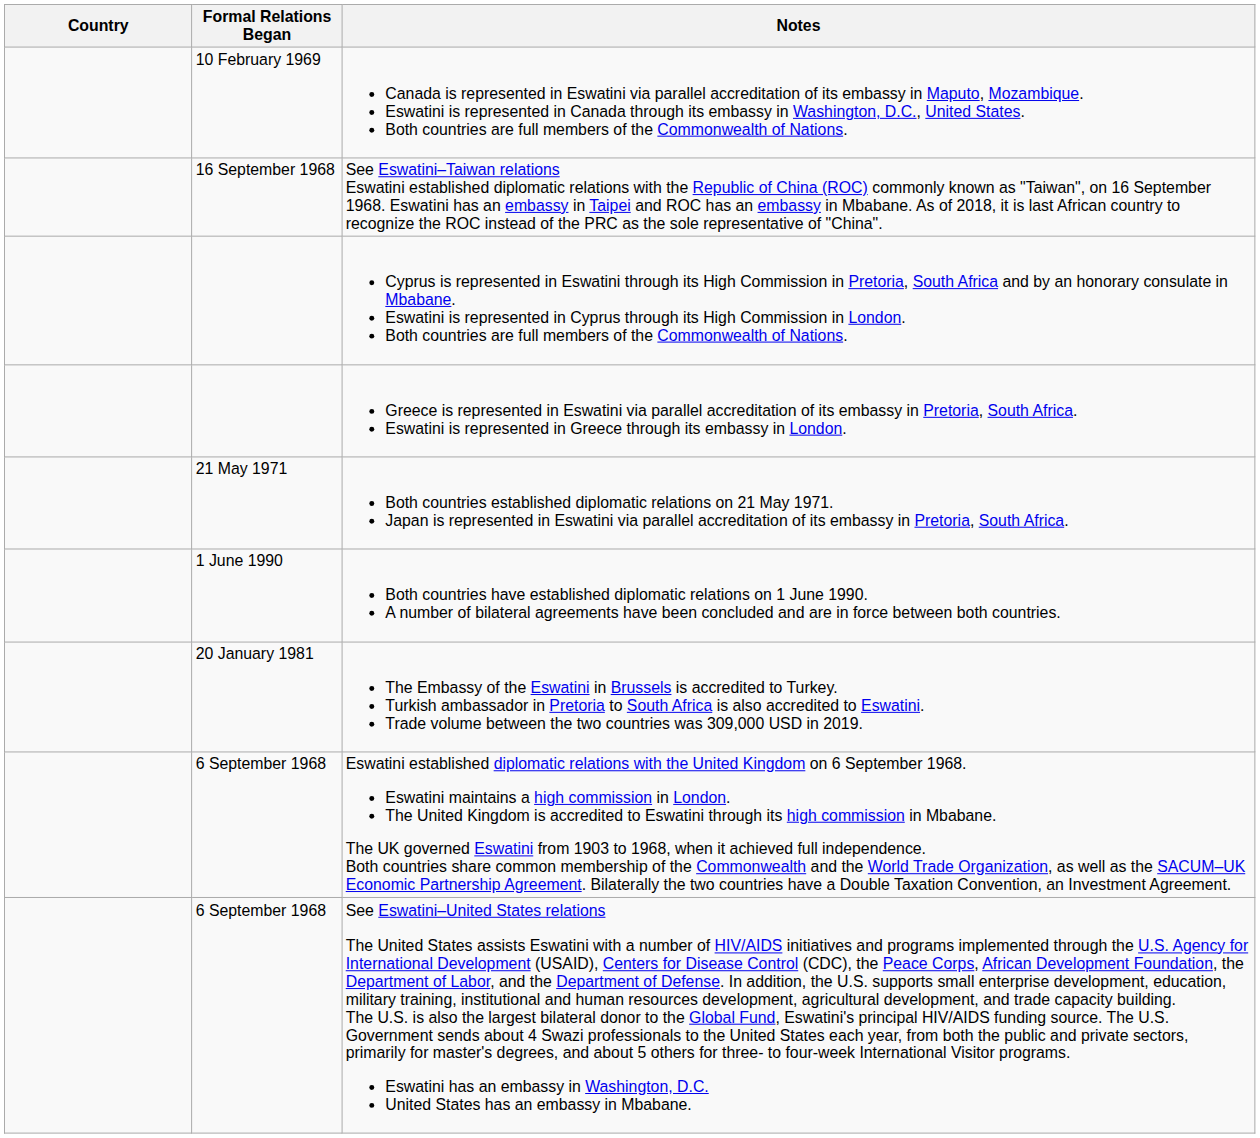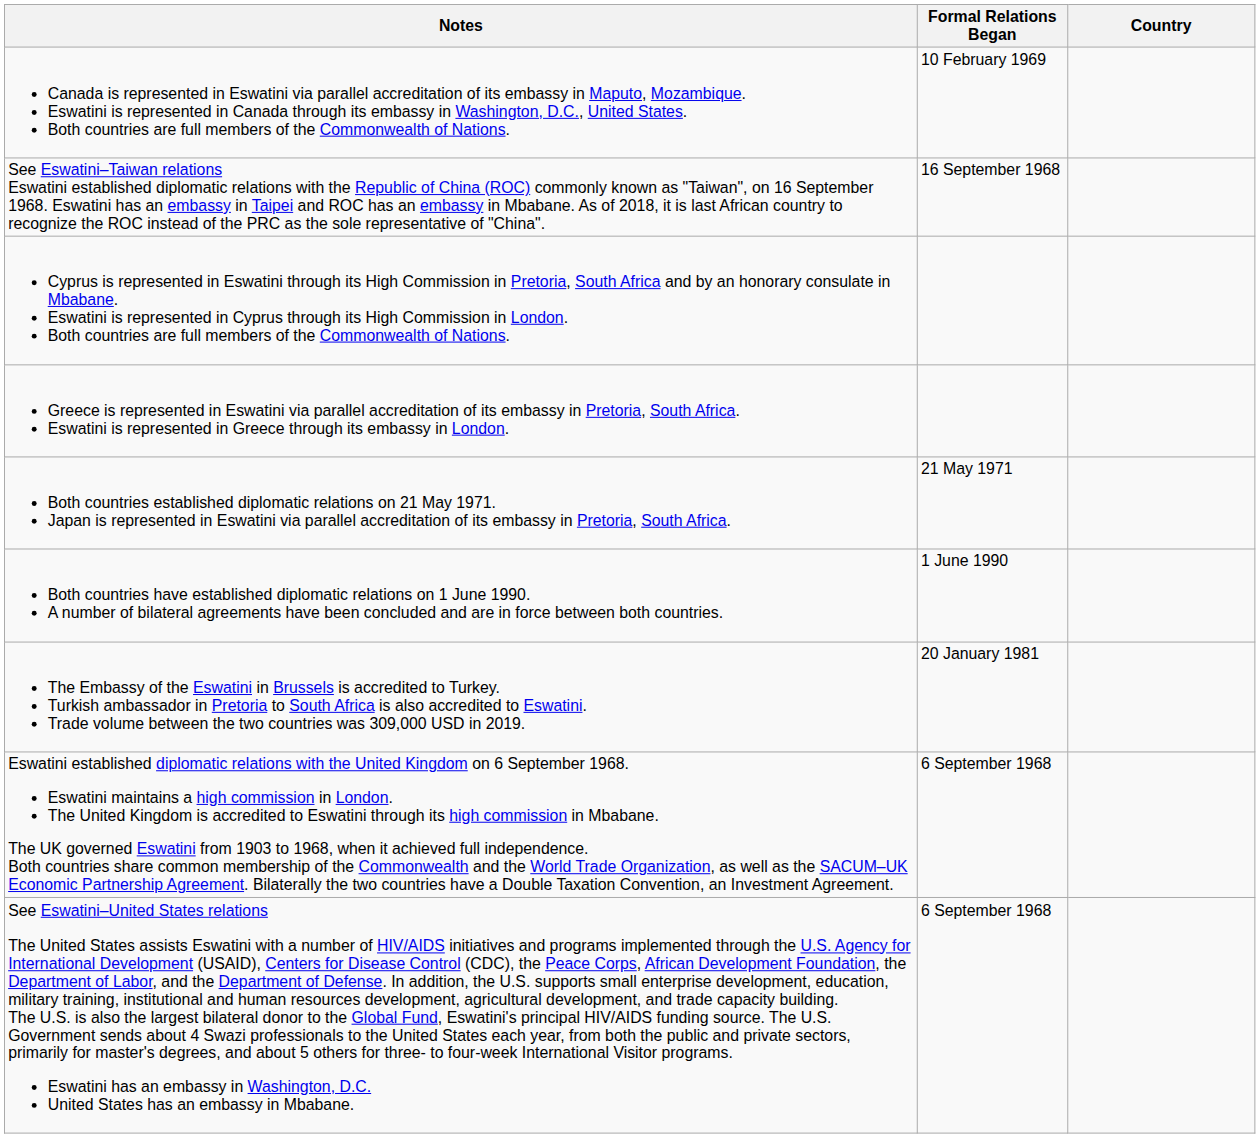columns swapped: (98, 25) <-> (798, 25)
